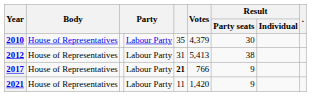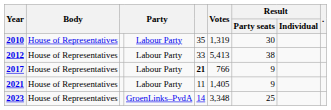(199, 41) 4,379 -> (220, 41) 1,319
(181, 55) 31 -> (201, 55) 33
(199, 84) 1,420 -> (220, 84) 1,405
+ row: (15, 99)
